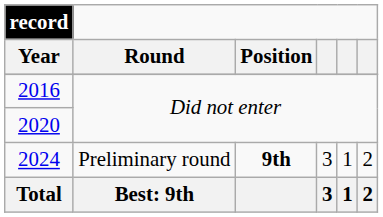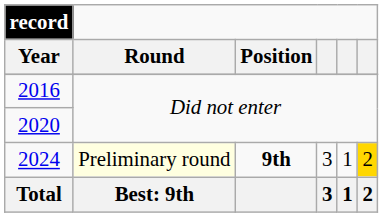(154, 159) no background -> (154, 159) lightyellow background
(368, 159) no background -> (368, 159) gold background
